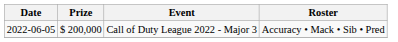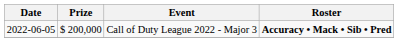(323, 29) normal -> (327, 29) bold
